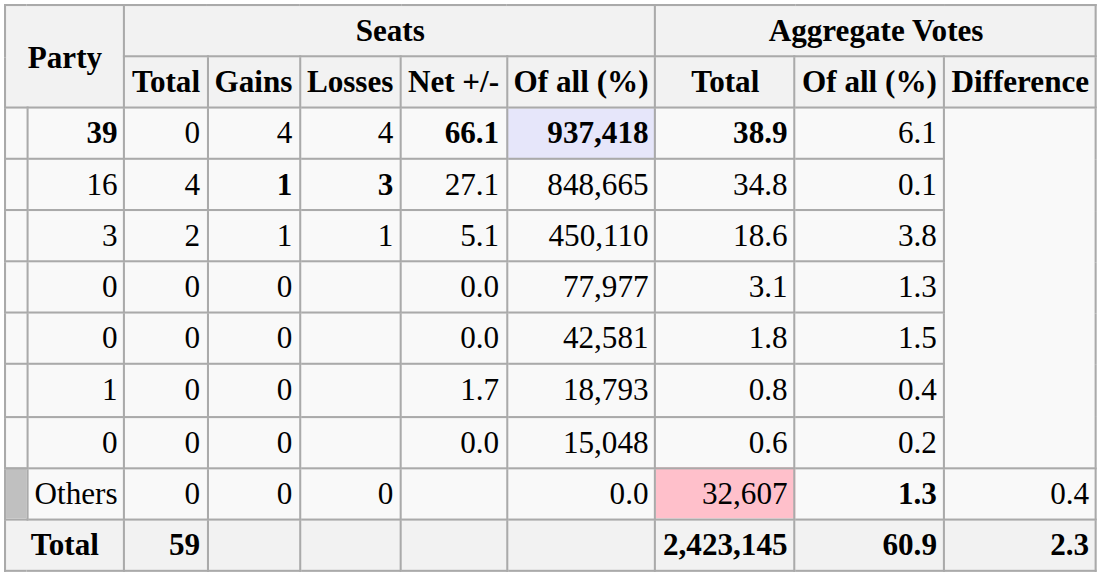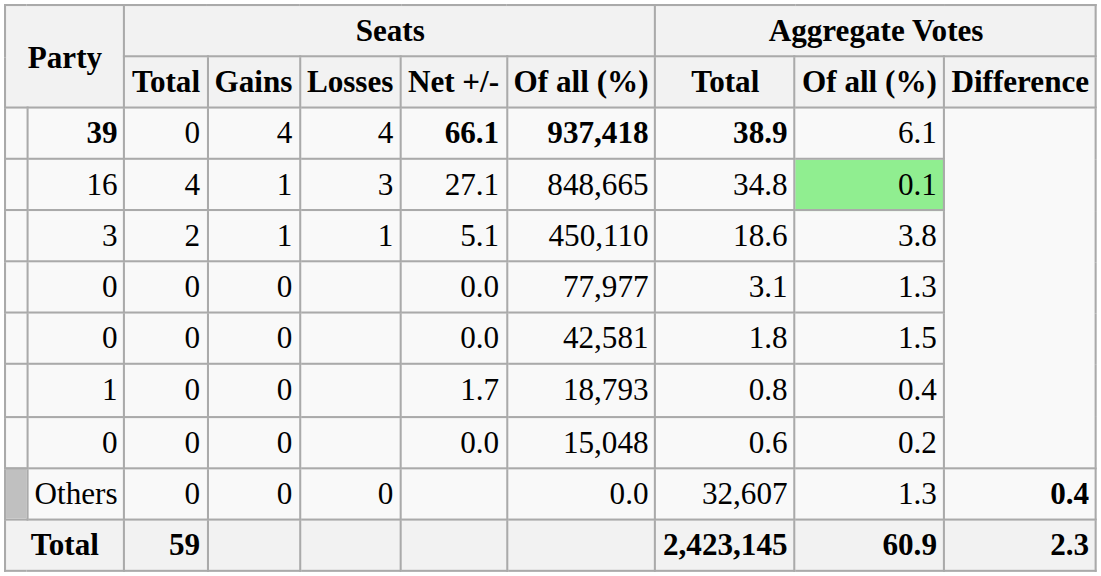(598, 133) lavender background -> (598, 133) no background
(285, 184) bold -> (285, 184) normal
(386, 184) bold -> (386, 184) normal
(917, 184) no background -> (917, 184) lightgreen background
(745, 492) pink background -> (745, 492) no background
(917, 492) bold -> (917, 492) normal
(1070, 492) normal -> (1070, 492) bold
